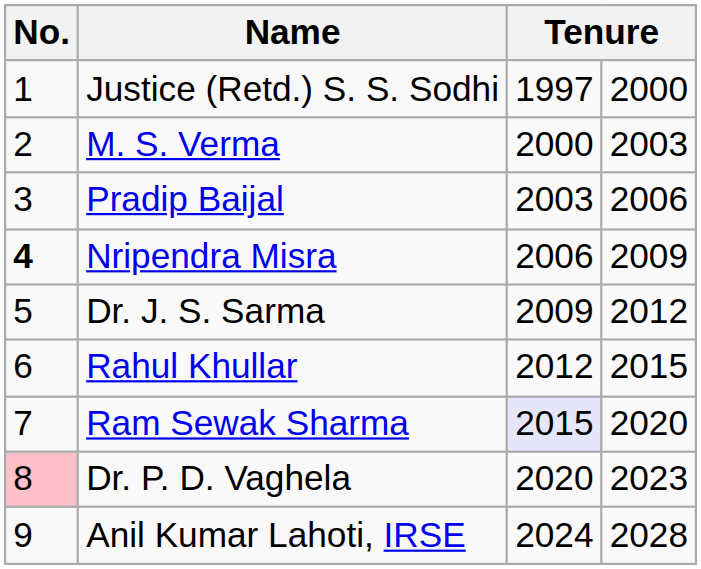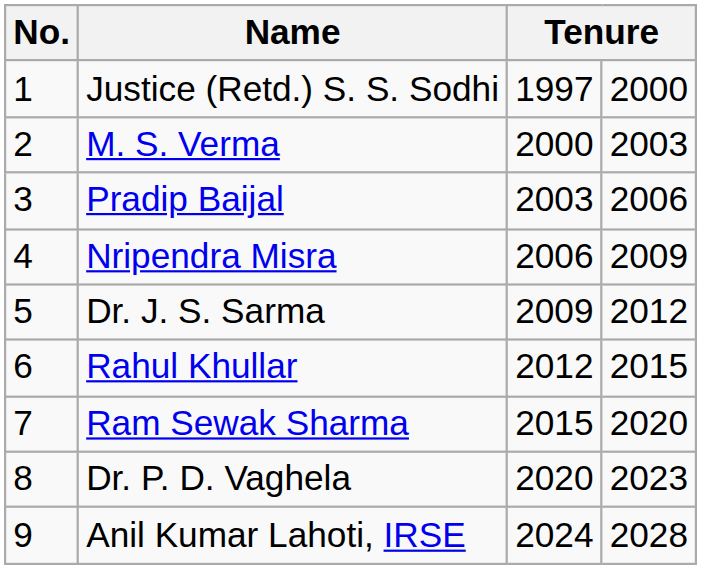(23, 255) bold -> (23, 255) normal
(554, 423) lavender background -> (554, 423) no background
(23, 479) pink background -> (23, 479) no background
